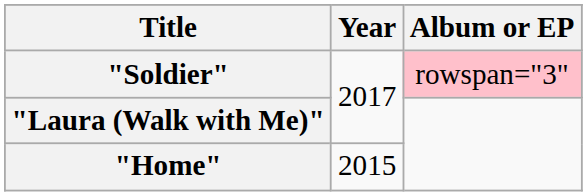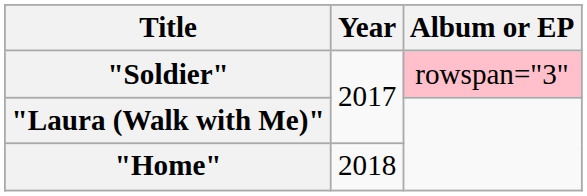(367, 166) 2015 -> (367, 166) 2018
